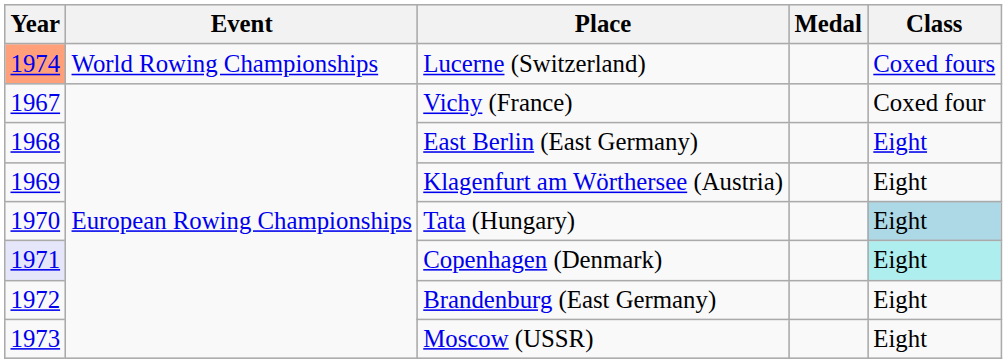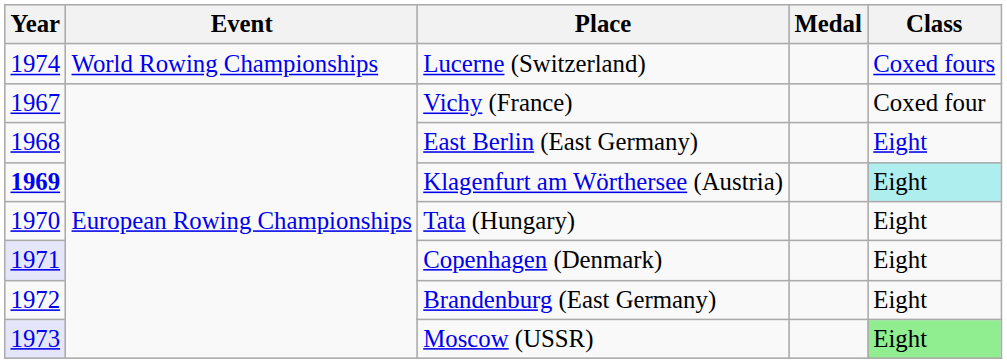(35, 63) lightsalmon background -> (35, 63) no background
(35, 181) normal -> (35, 181) bold
(900, 181) no background -> (900, 181) paleturquoise background
(900, 220) lightblue background -> (900, 220) no background
(900, 260) paleturquoise background -> (900, 260) no background
(35, 338) no background -> (35, 338) lavender background
(900, 338) no background -> (900, 338) lightgreen background
